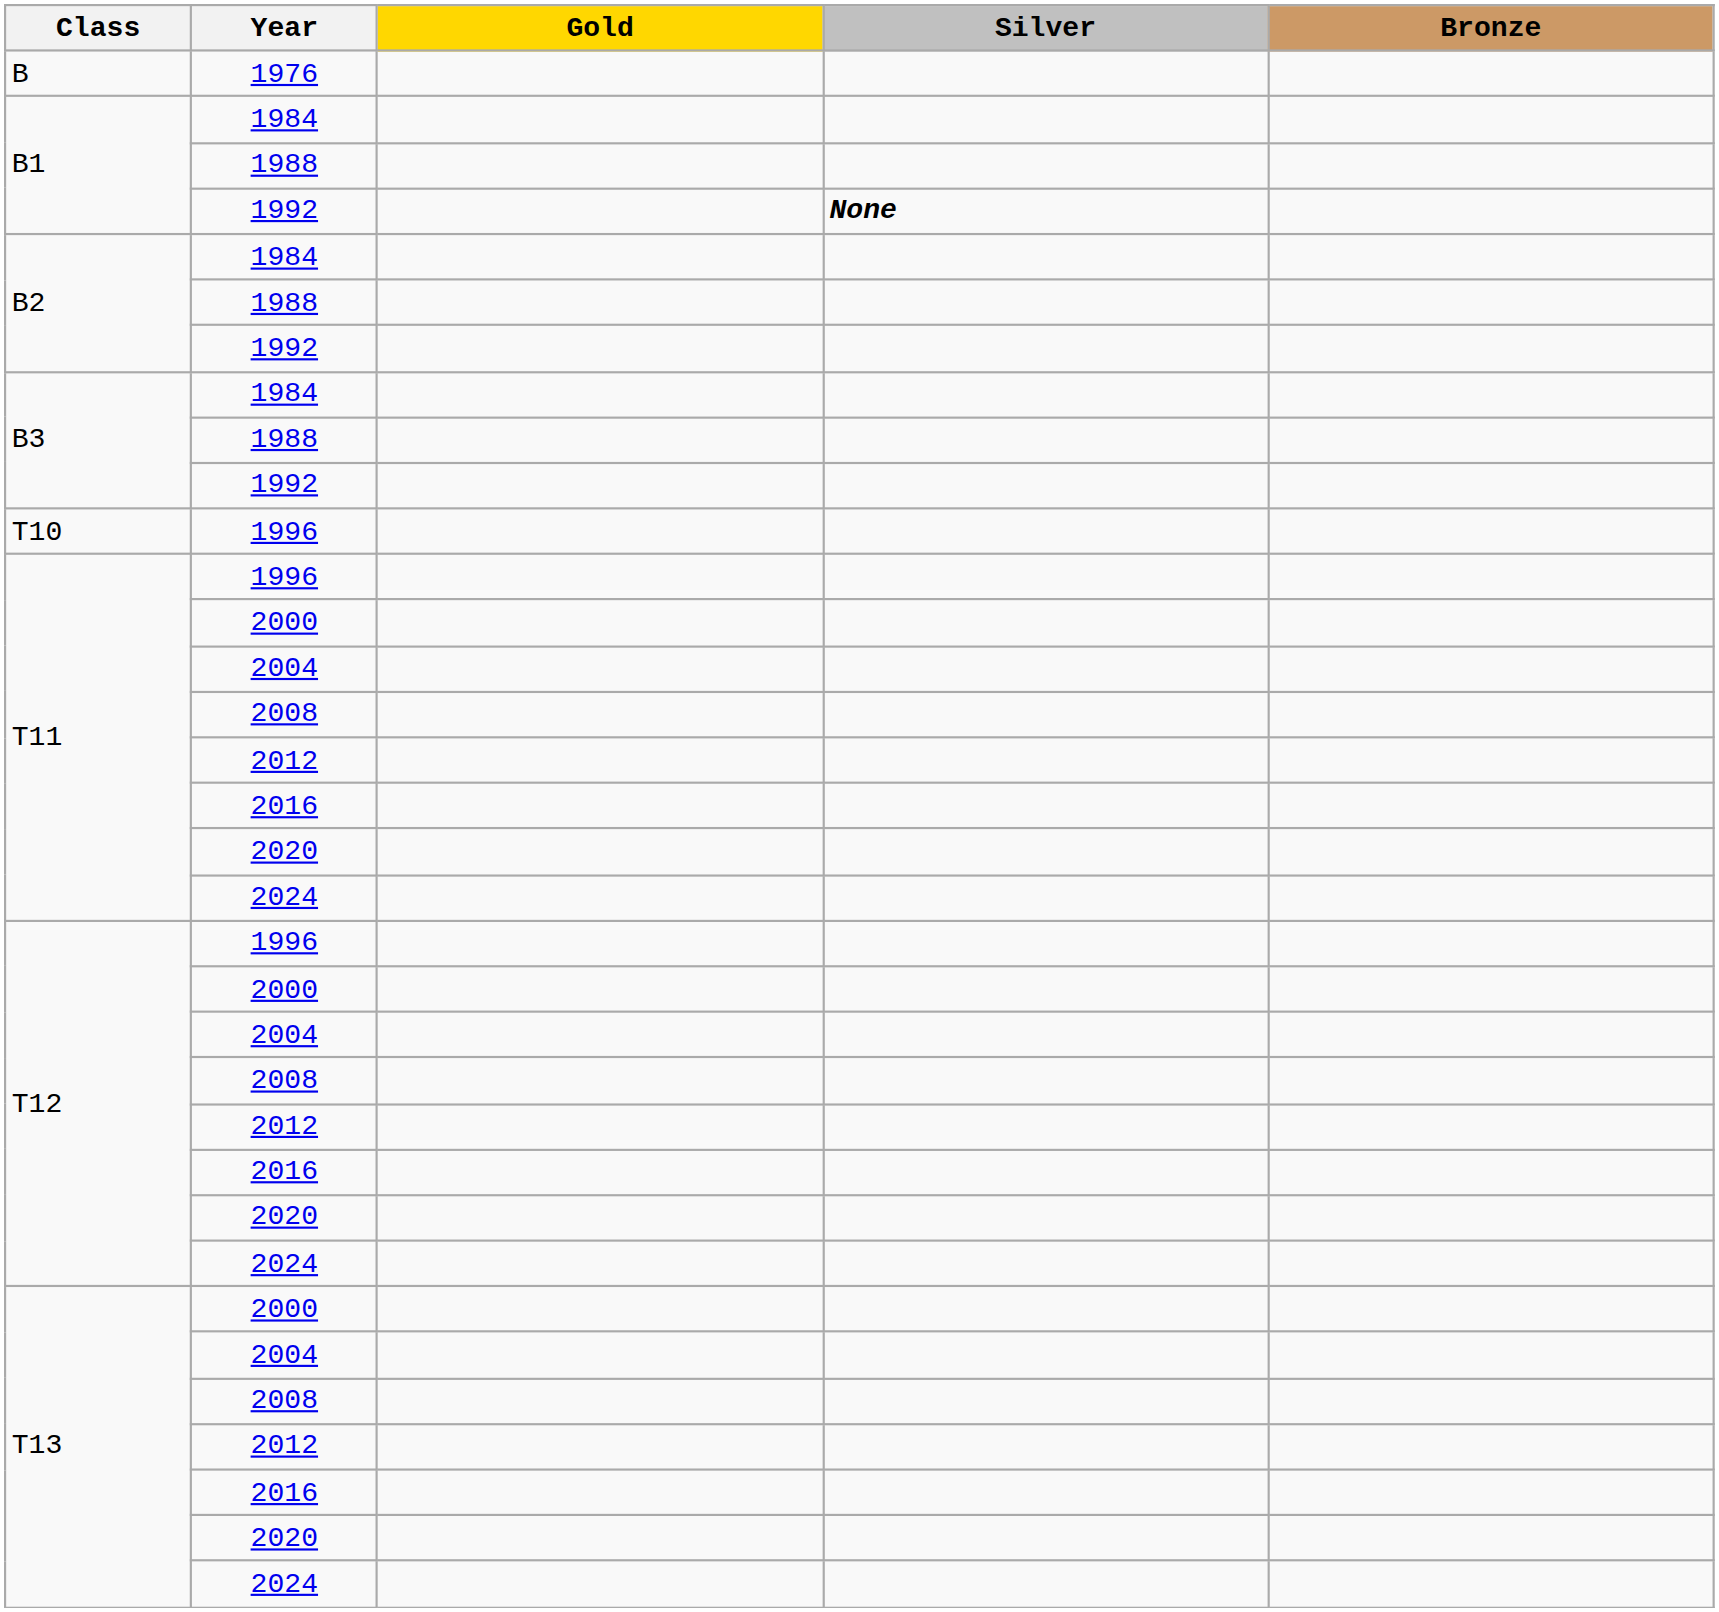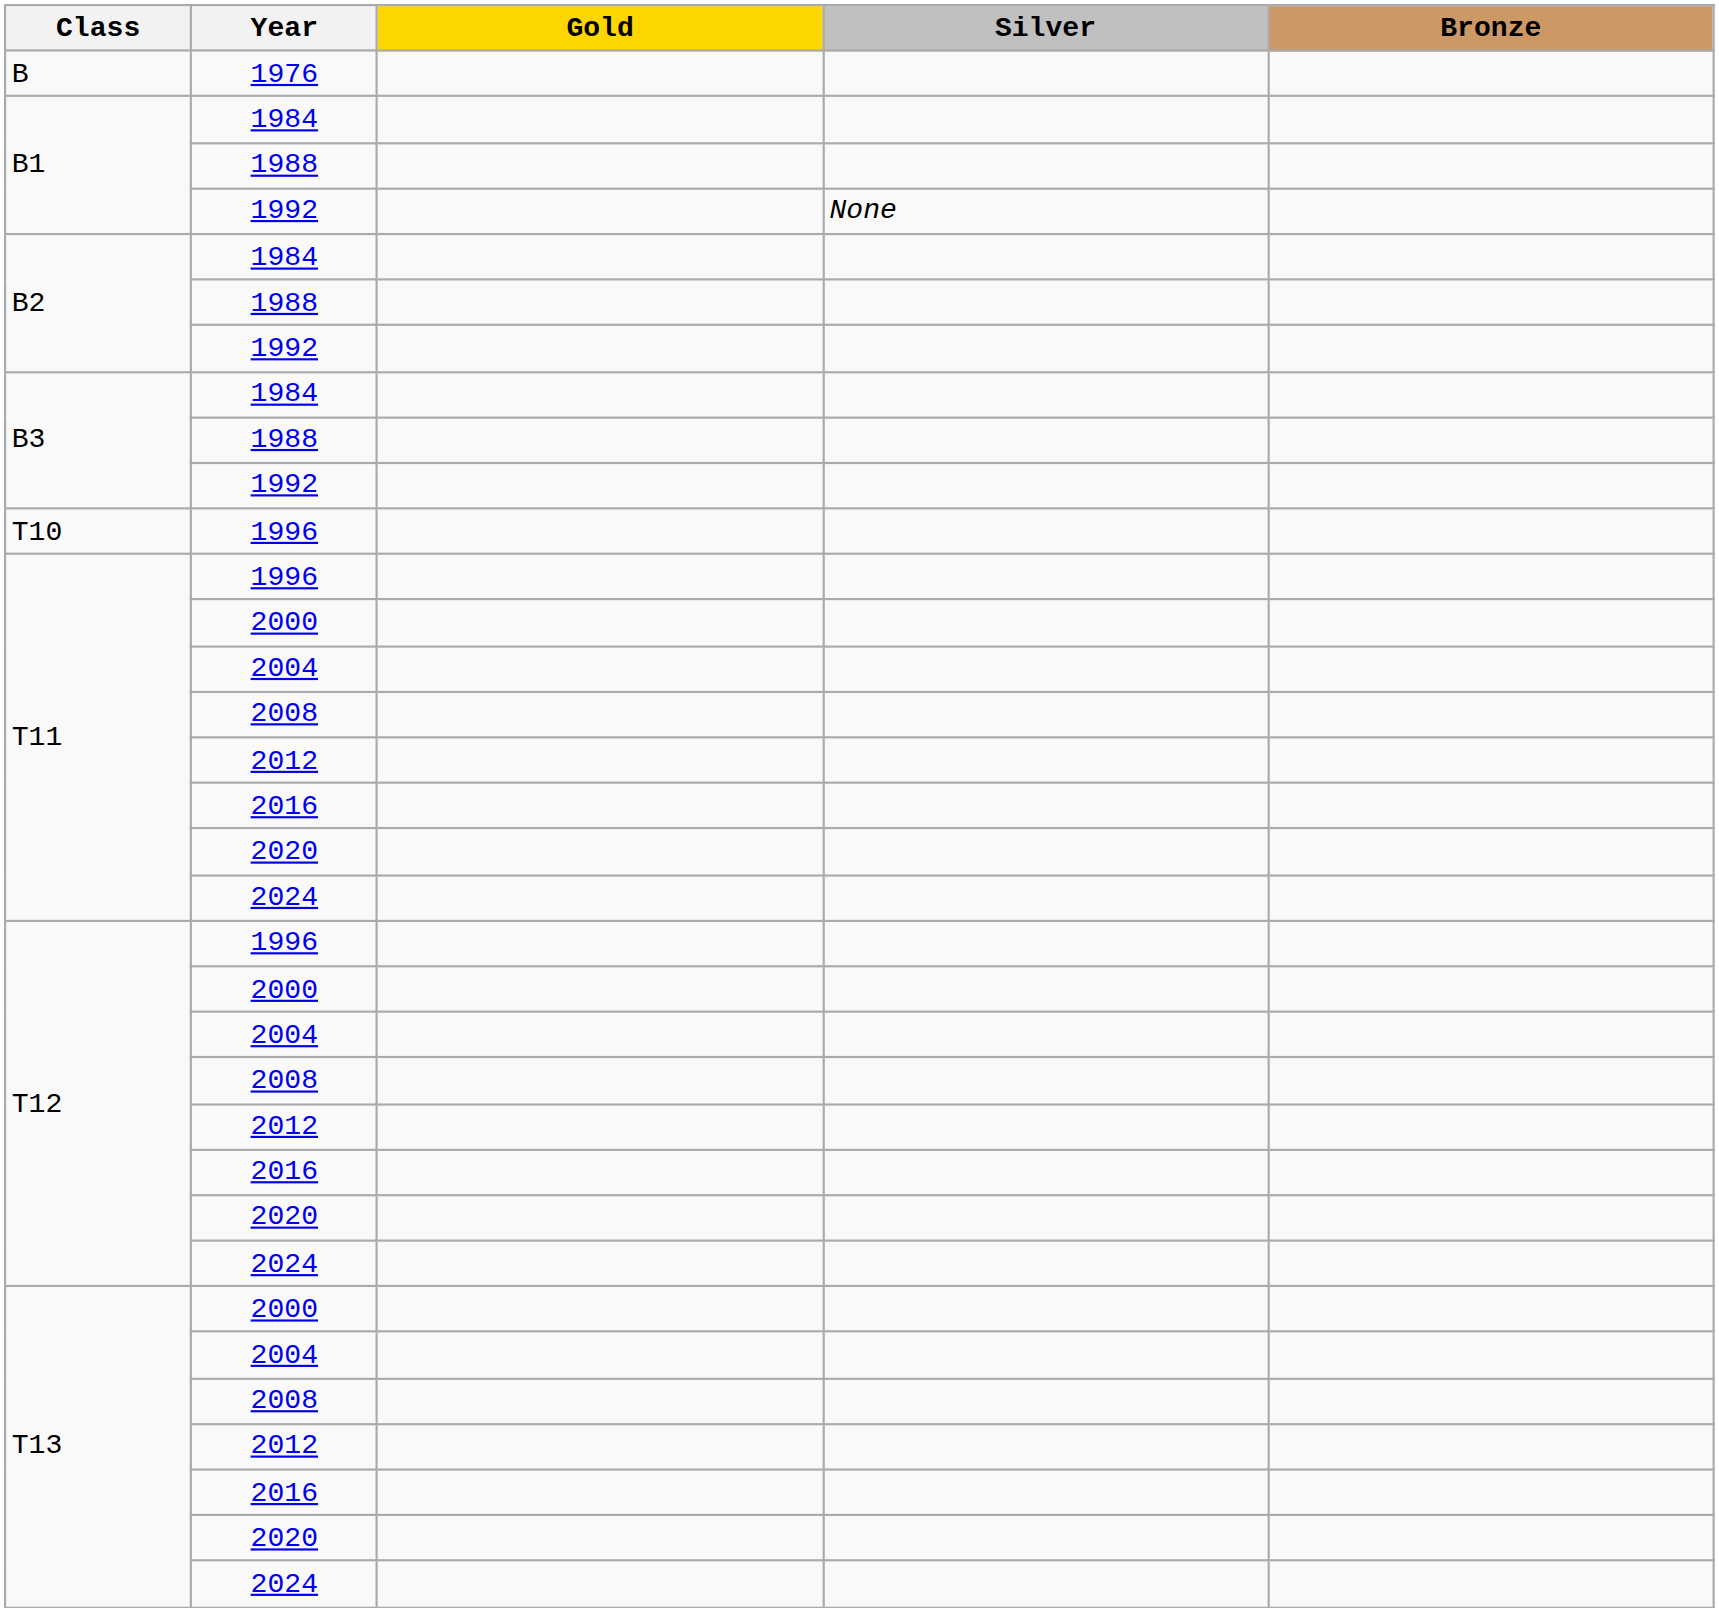(863, 211) bold -> (863, 211) normal
